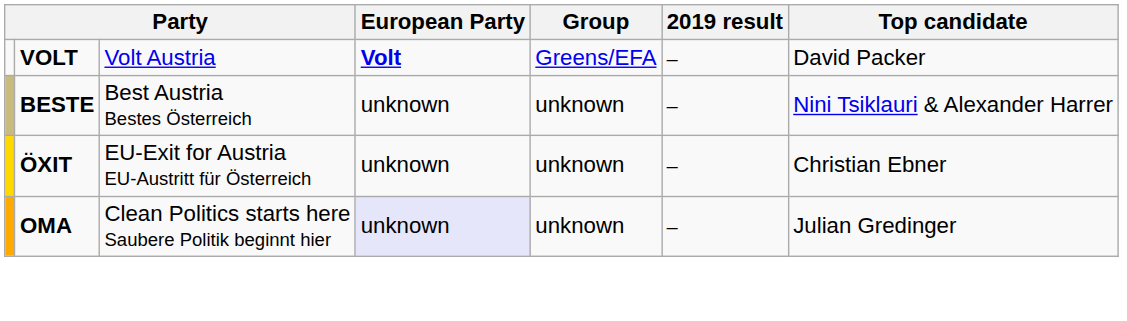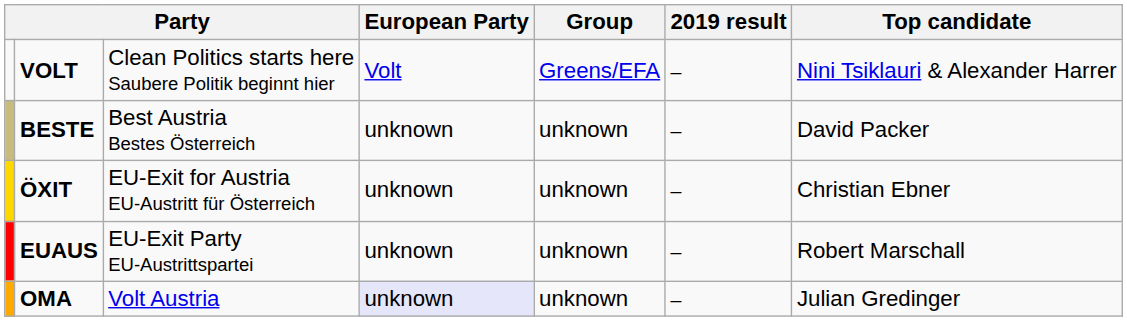(160, 57) Volt Austria -> (231, 69) Clean Politics starts here Saubere Politik beginnt hier
(381, 57) bold -> (383, 69) normal
(859, 57) David Packer -> (957, 69) Nini Tsiklauri & Alexander Harrer
(953, 105) Nini Tsiklauri & Alexander Harrer -> (863, 130) David Packer
+ row: (59, 250)
(227, 225) Clean Politics starts here Saubere Politik beginnt hier -> (164, 298) Volt Austria
